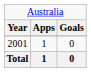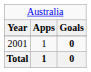(72, 43) normal -> (72, 43) bold
